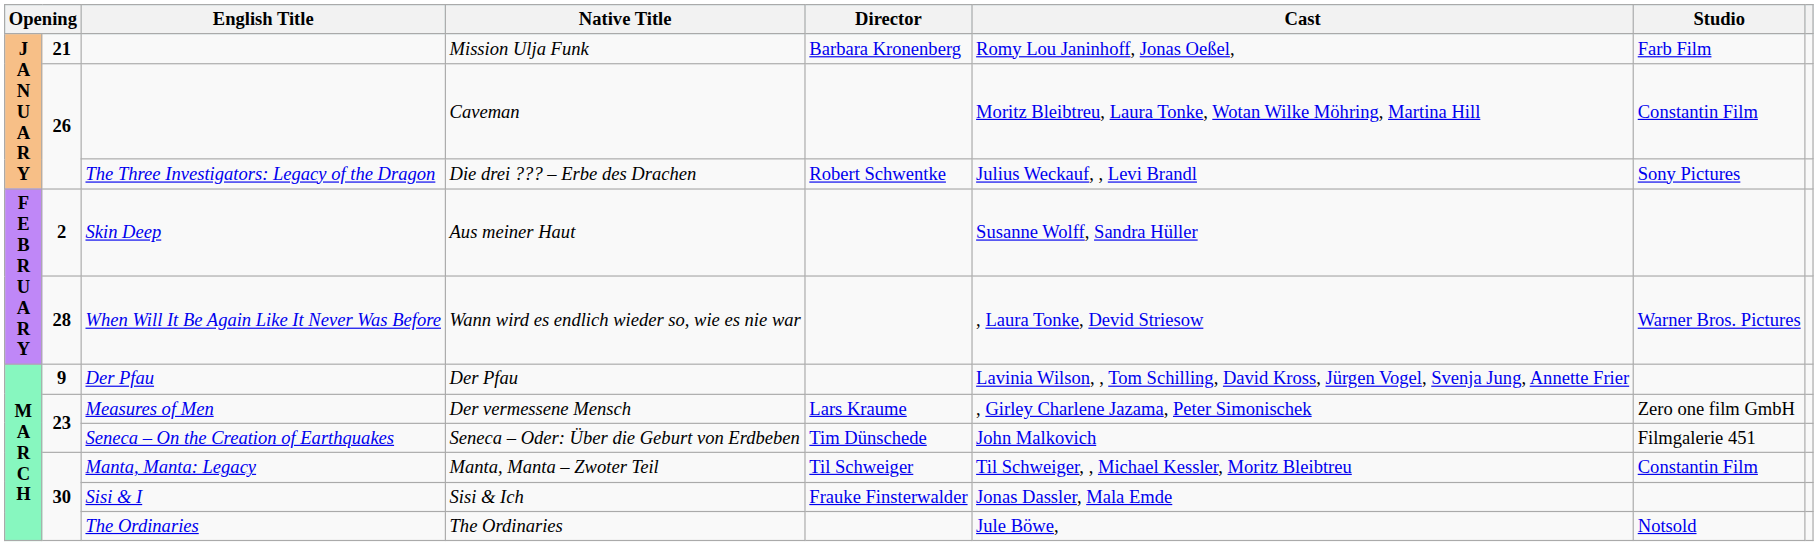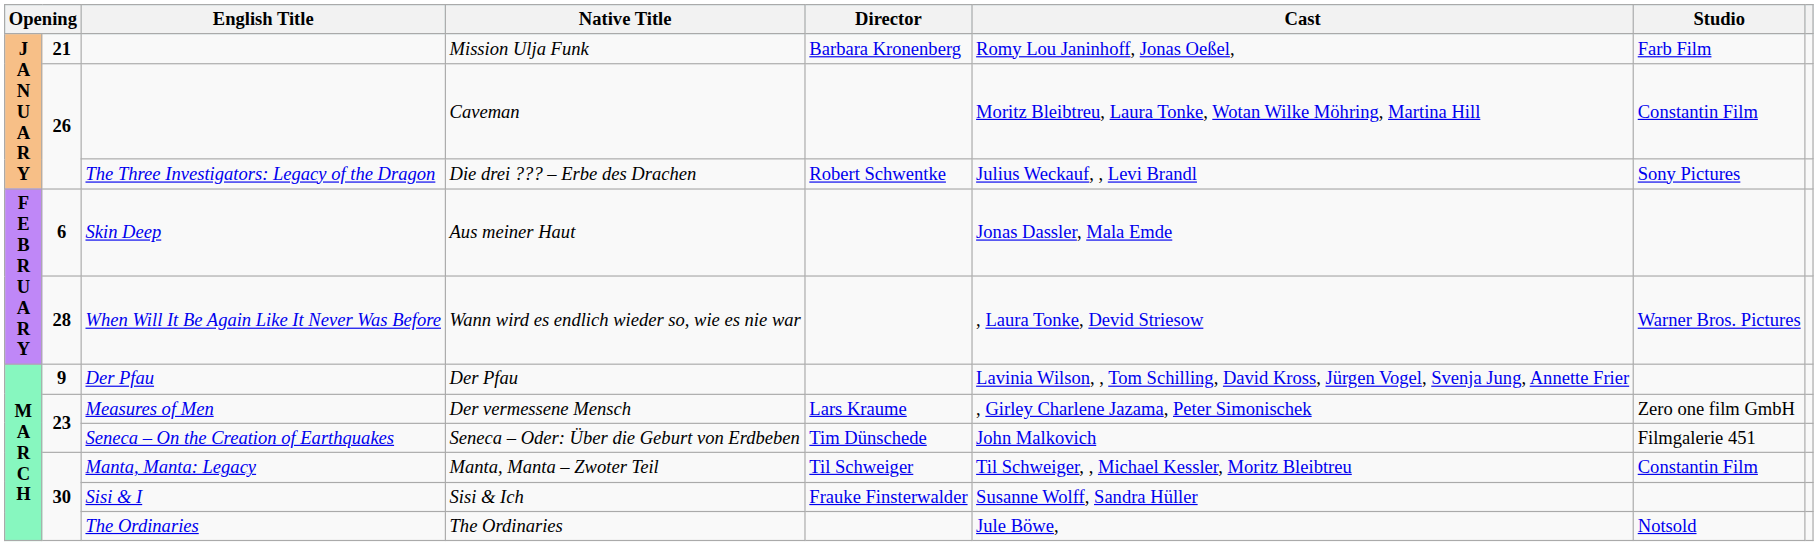(62, 232) 2 -> (62, 232) 6
(1087, 232) Susanne Wolff, Sandra Hüller -> (1074, 232) Jonas Dassler, Mala Emde
(1074, 496) Jonas Dassler, Mala Emde -> (1087, 496) Susanne Wolff, Sandra Hüller
